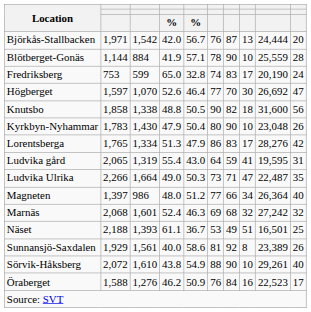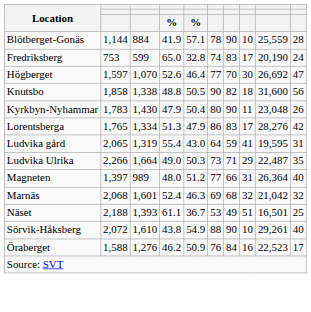- row: (51, 40)
(247, 126) 10 -> (247, 109) 11
(247, 178) 47 -> (247, 161) 29
(141, 195) 986 -> (141, 178) 989
(247, 195) 34 -> (247, 178) 31
(273, 212) 27,242 -> (273, 195) 21,042
- row: (51, 247)
